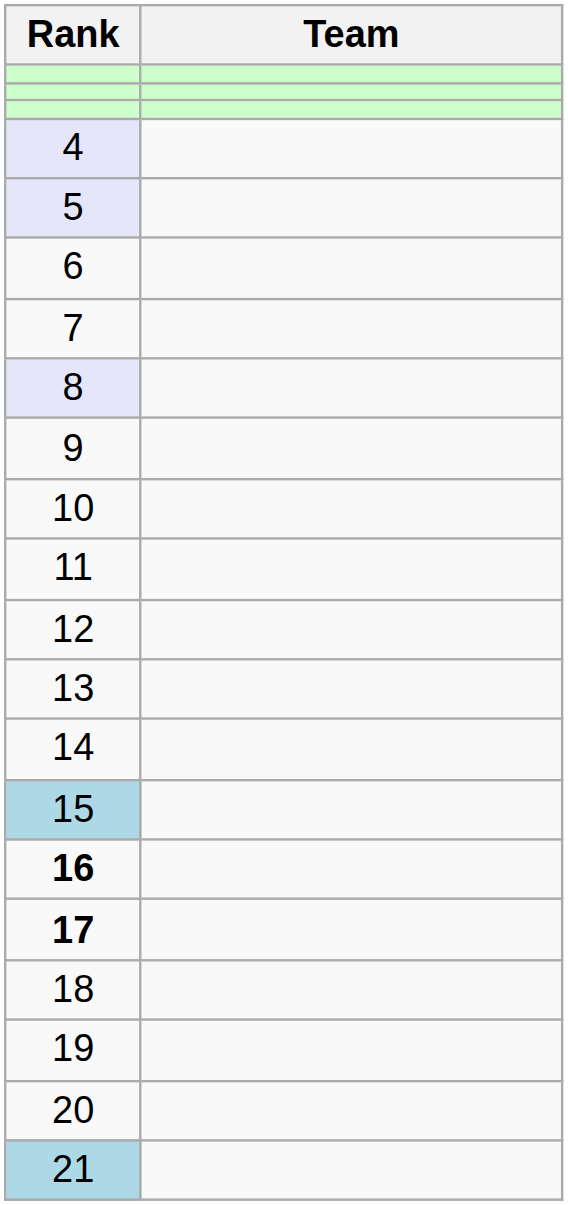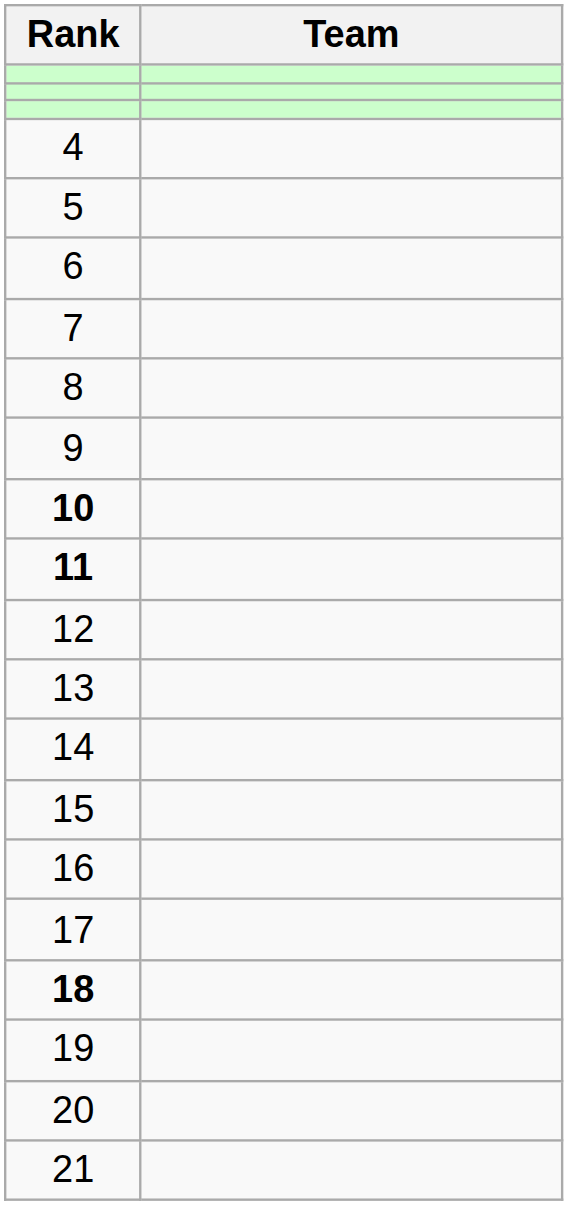(73, 147) lavender background -> (73, 147) no background
(73, 207) lavender background -> (73, 207) no background
(73, 387) lavender background -> (73, 387) no background
(73, 507) normal -> (73, 507) bold
(73, 568) normal -> (73, 568) bold
(73, 808) lightblue background -> (73, 808) no background
(73, 868) bold -> (73, 868) normal
(73, 928) bold -> (73, 928) normal
(73, 989) normal -> (73, 989) bold
(73, 1169) lightblue background -> (73, 1169) no background
